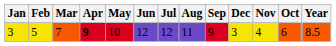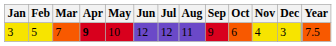columns swapped: (290, 13) <-> (241, 13)
(313, 32) 8.5 -> (313, 32) 7.5
